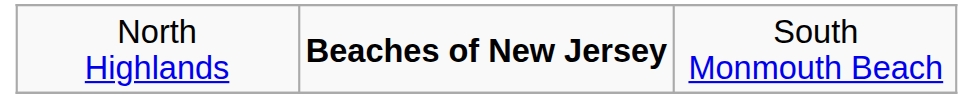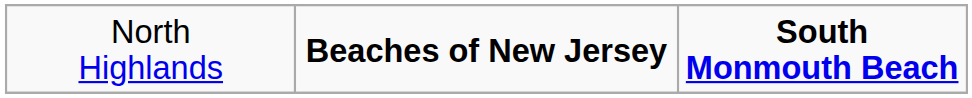(816, 49) normal -> (822, 49) bold
